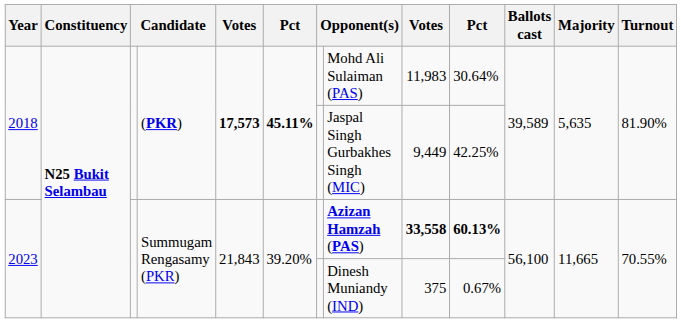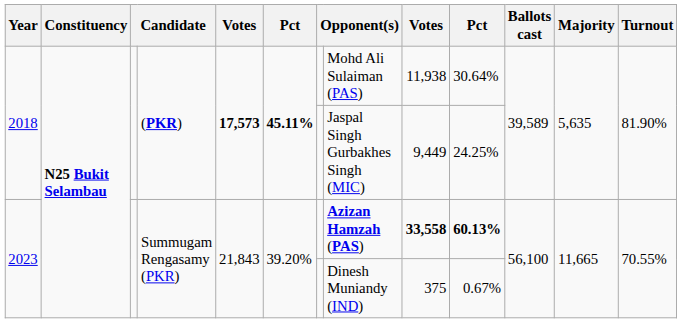(426, 75) 11,983 -> (426, 75) 11,938
(476, 152) 42.25% -> (476, 152) 24.25%
